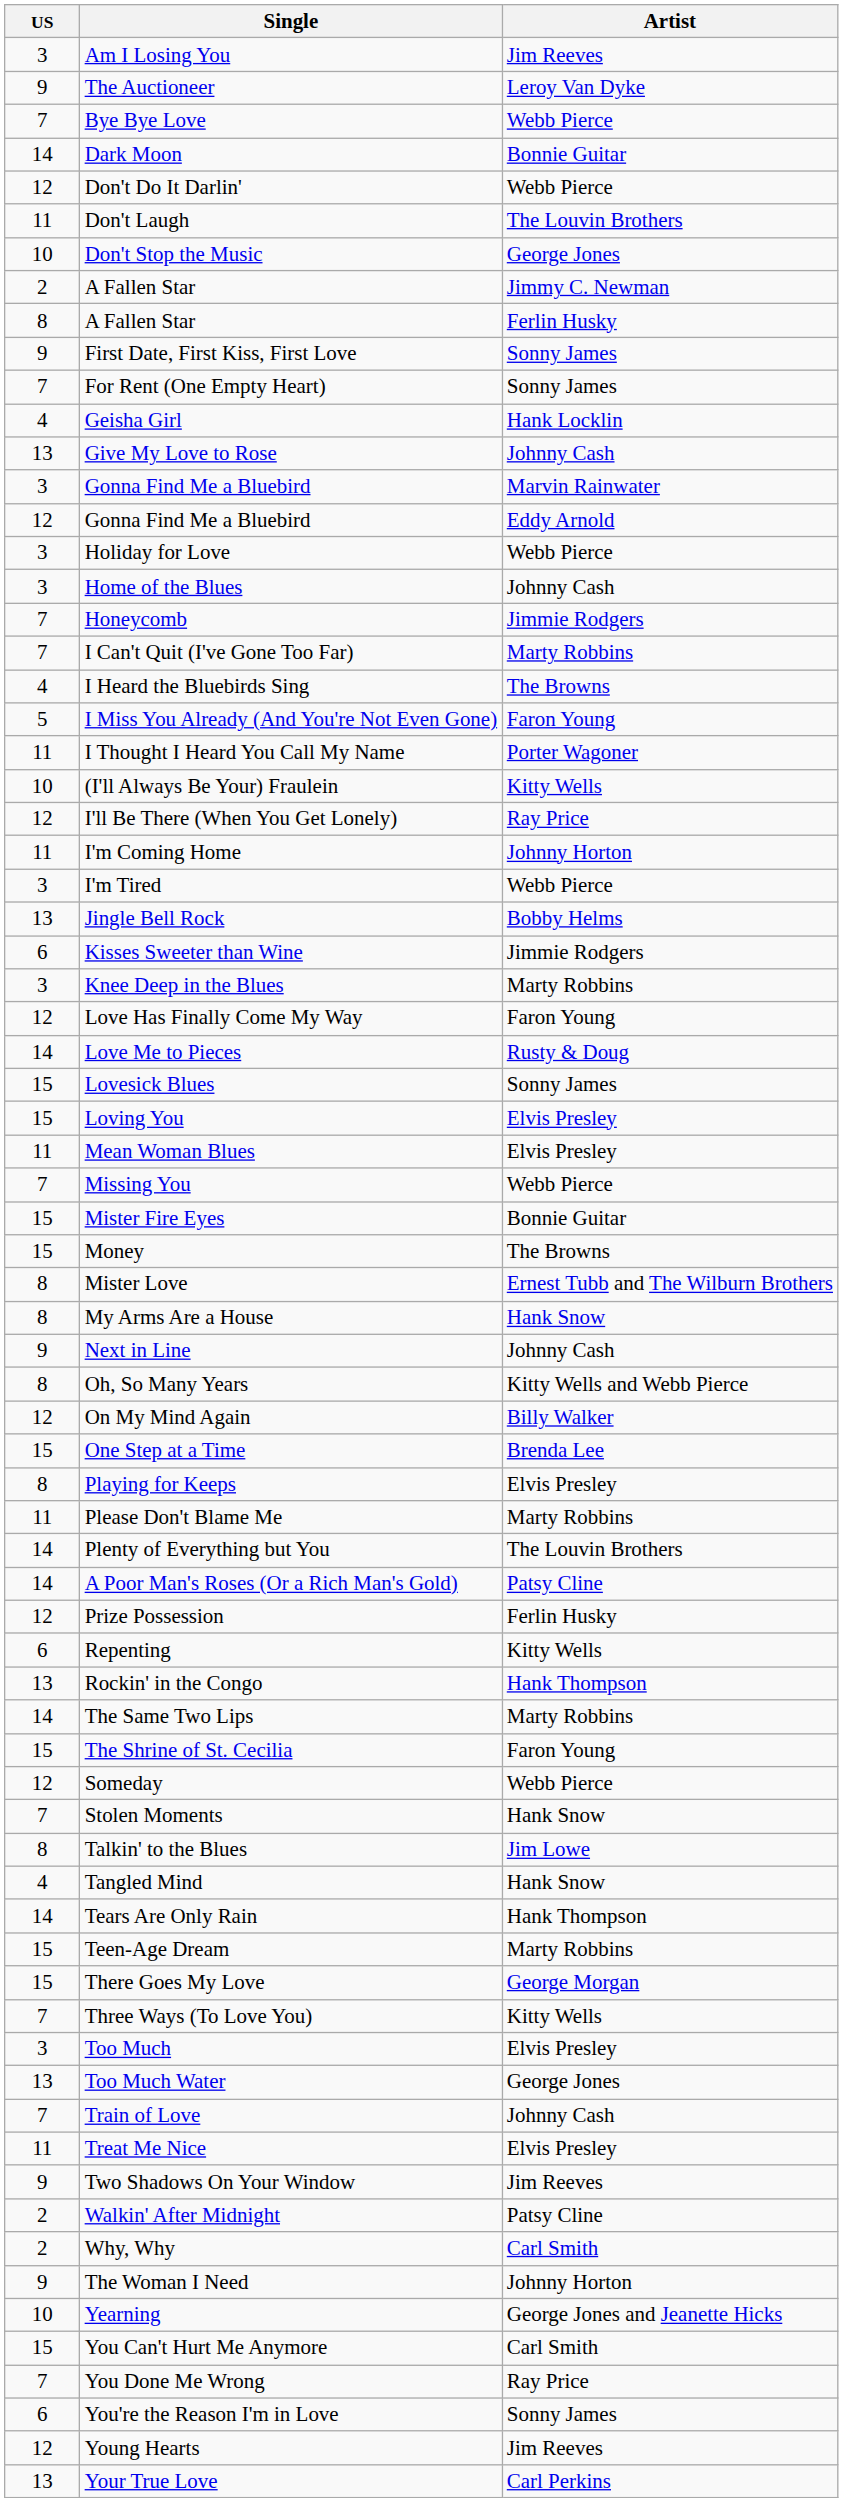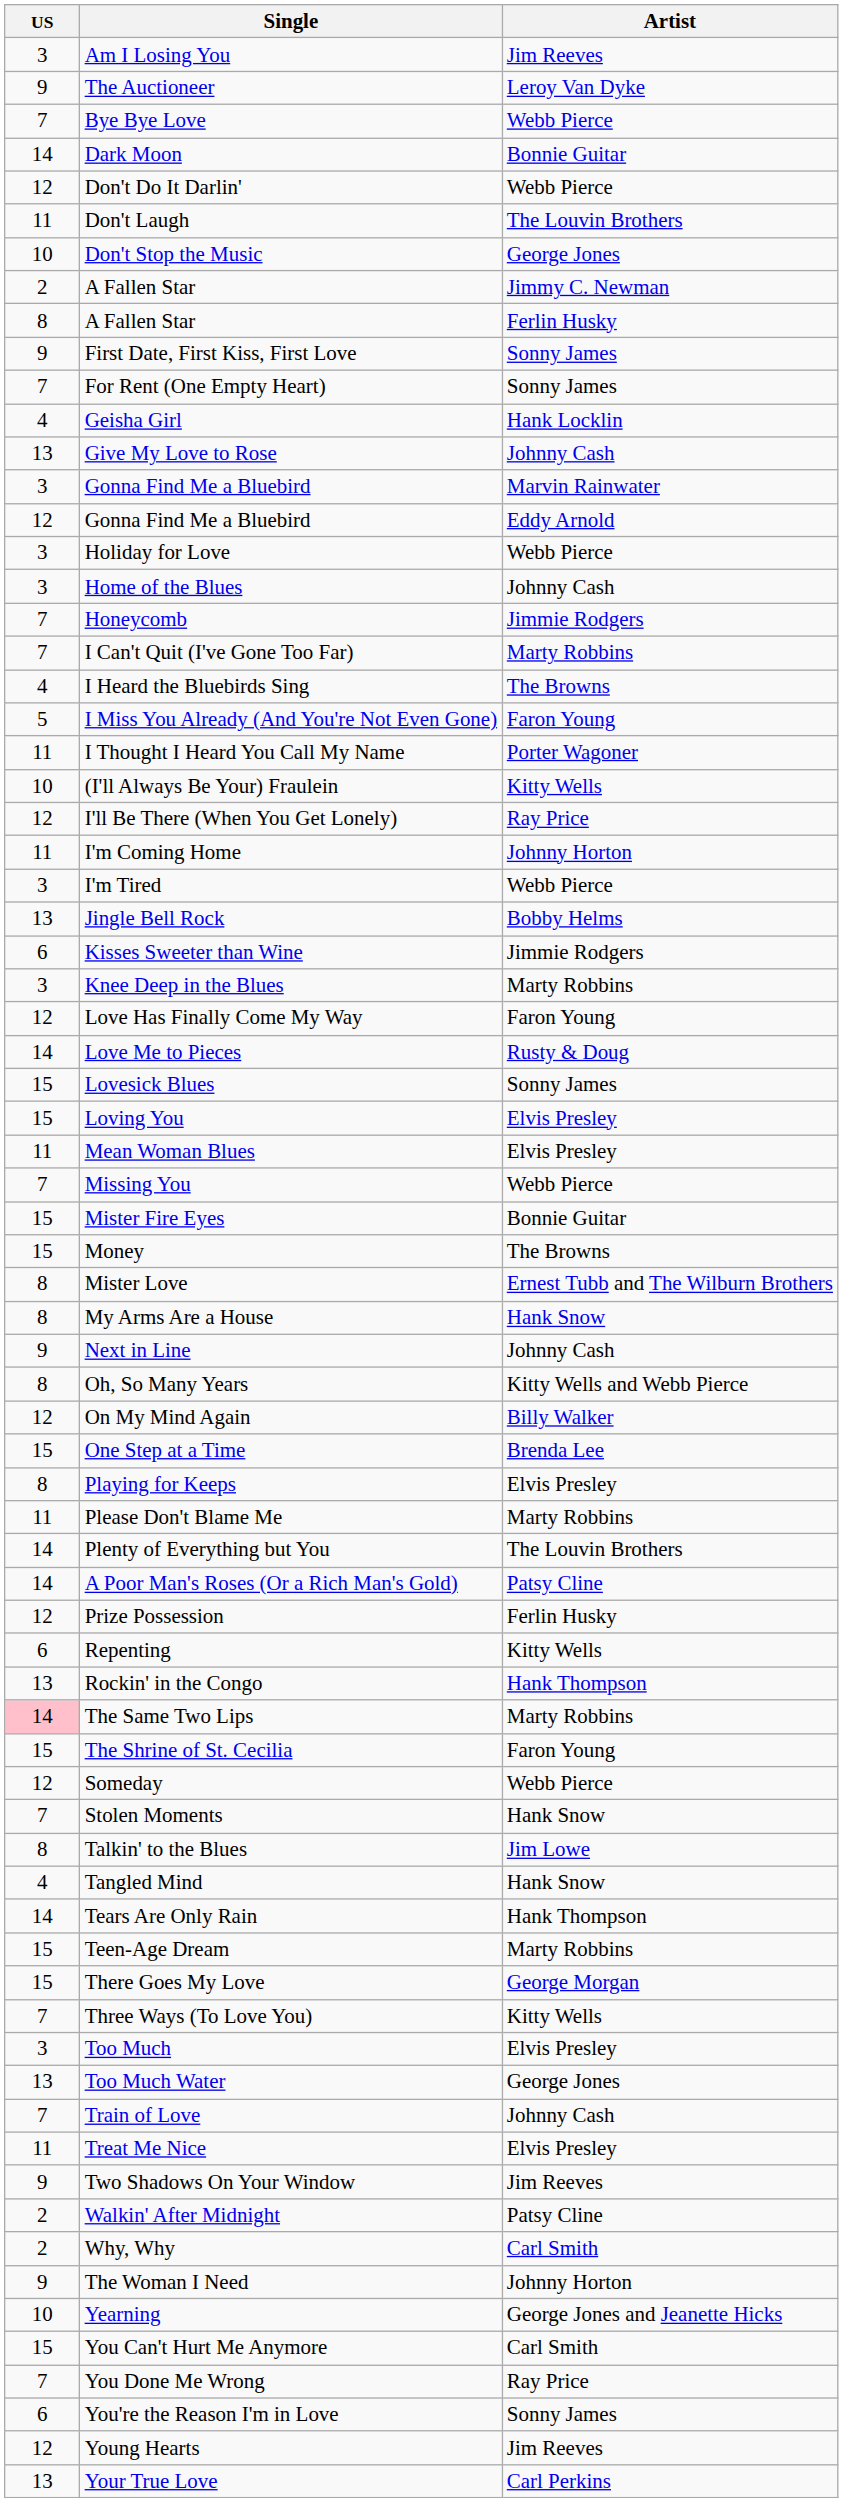(42, 1716) no background -> (42, 1716) pink background
